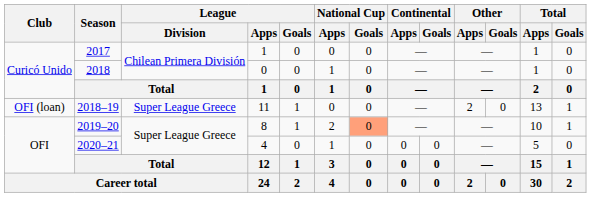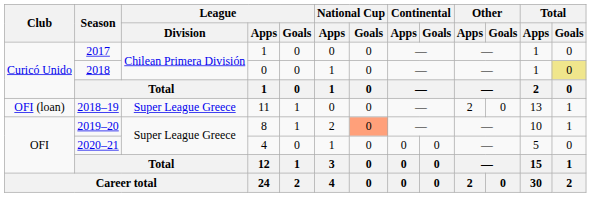(569, 70) no background -> (569, 70) khaki background
